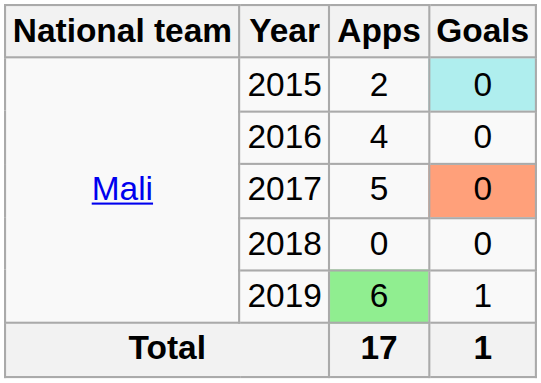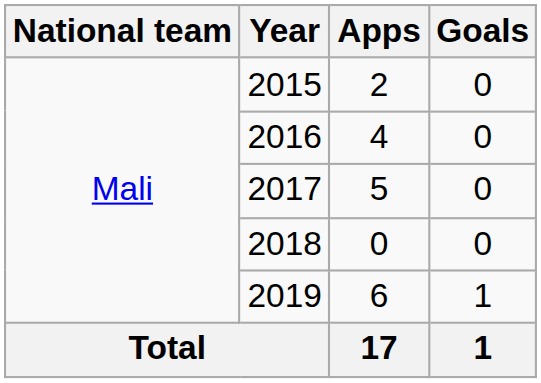(483, 84) paleturquoise background -> (483, 84) no background
(483, 190) lightsalmon background -> (483, 190) no background
(379, 296) lightgreen background -> (379, 296) no background
